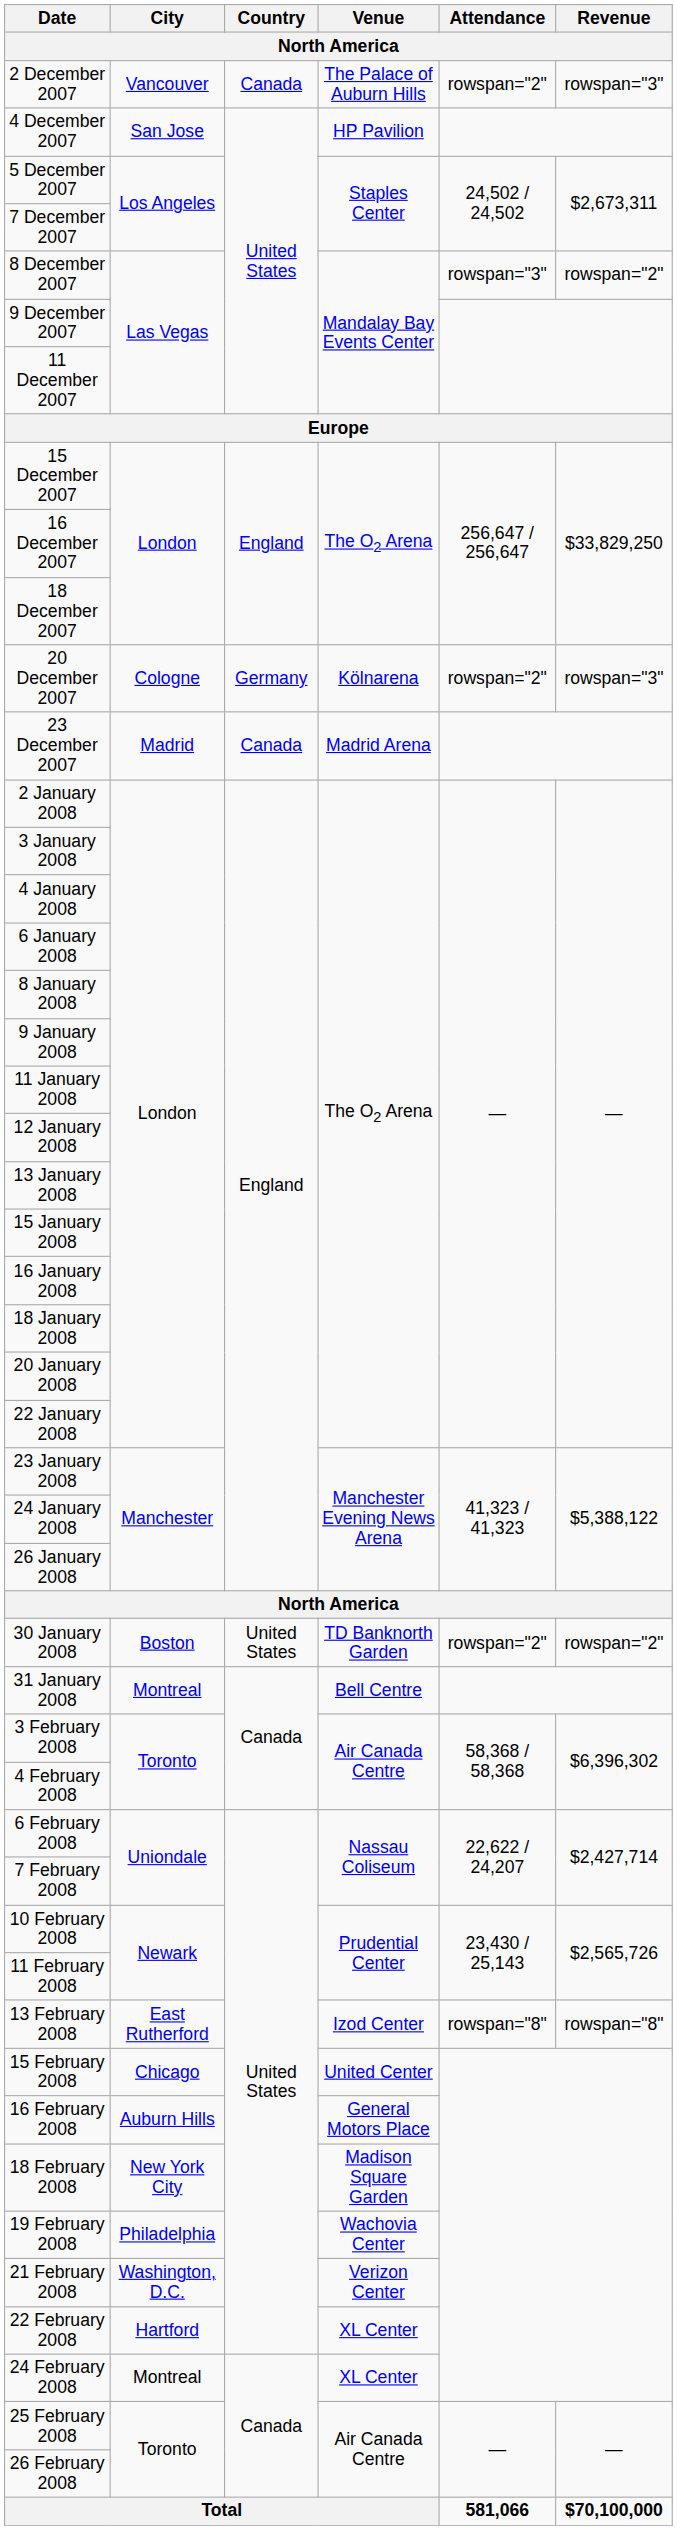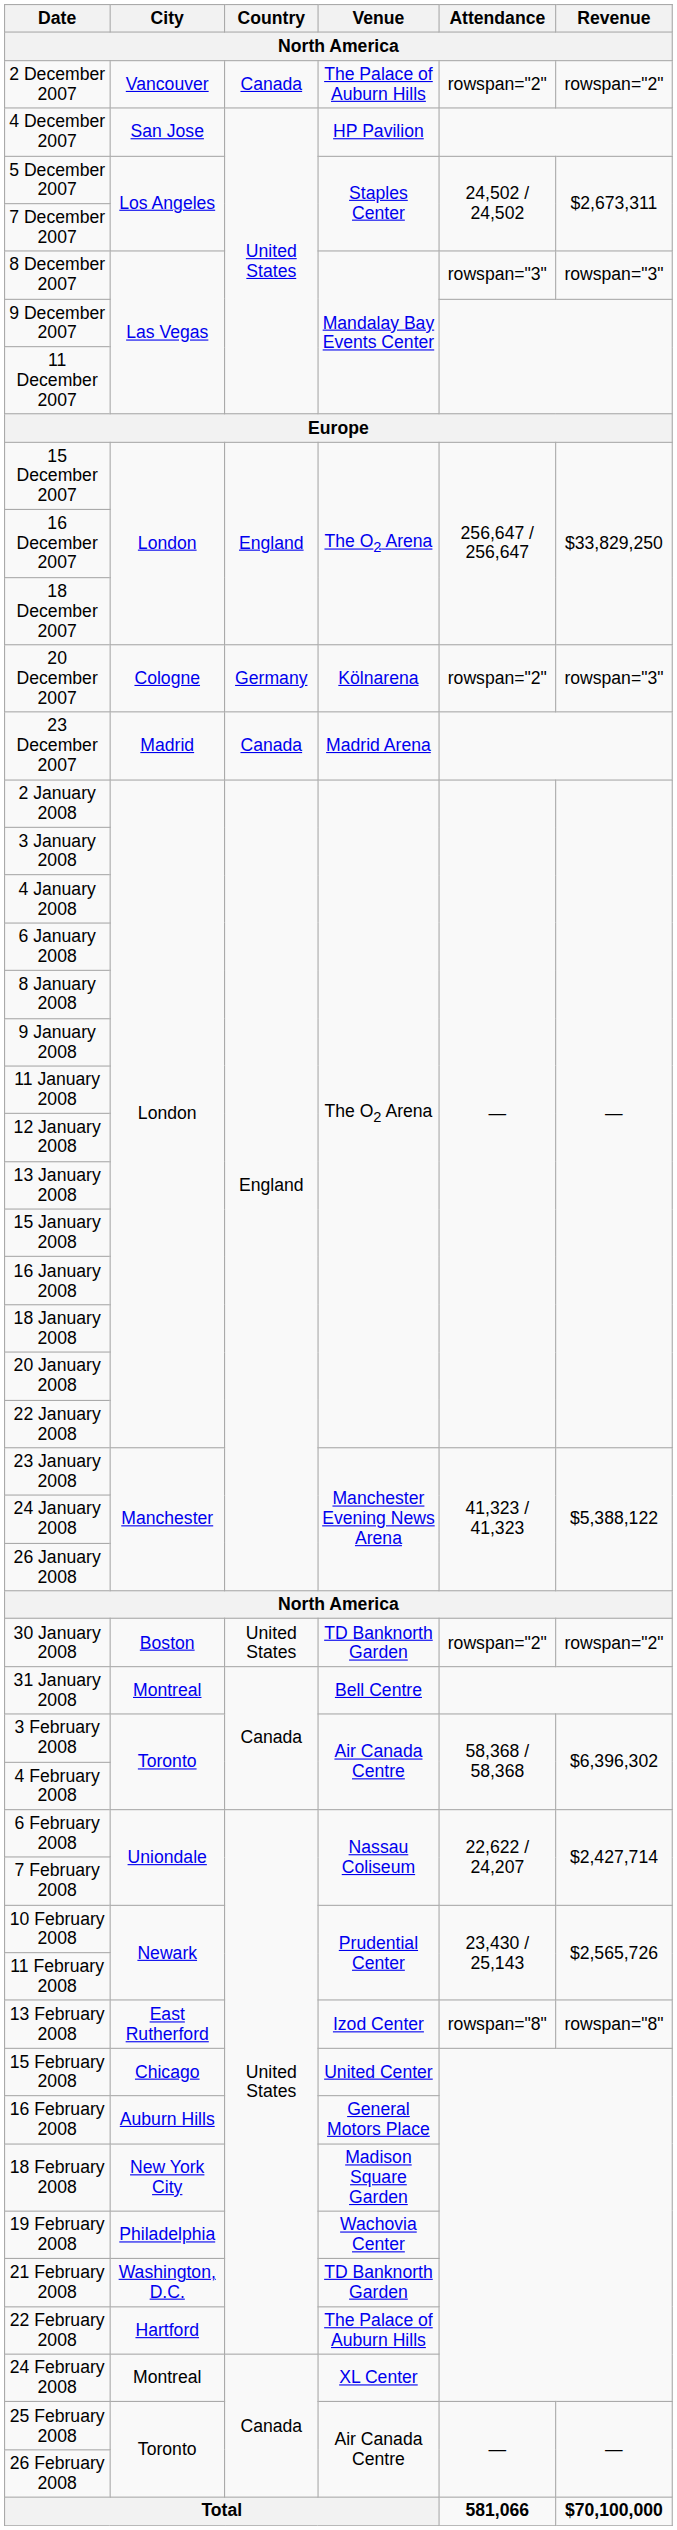(614, 84) rowspan="3" -> (614, 84) rowspan="2"
(614, 275) rowspan="2" -> (614, 275) rowspan="3"
(378, 2282) Verizon Center -> (378, 2282) TD Banknorth Garden
(378, 2330) XL Center -> (378, 2330) The Palace of Auburn Hills
